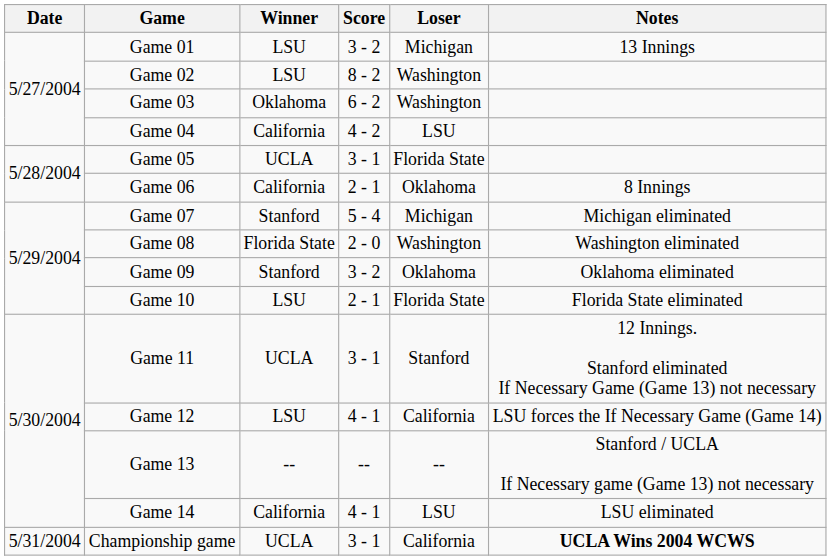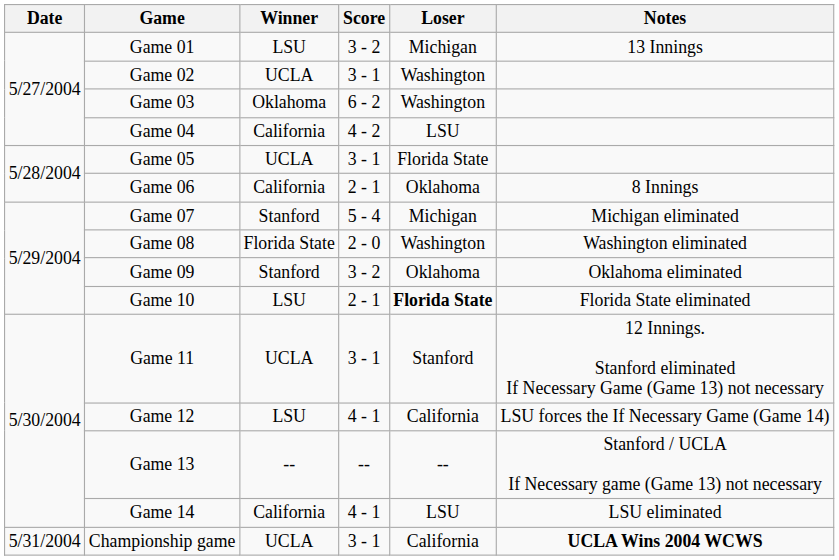(289, 74) LSU -> (289, 74) UCLA
(364, 74) 8 - 2 -> (364, 74) 3 - 1
(439, 300) normal -> (443, 300) bold
